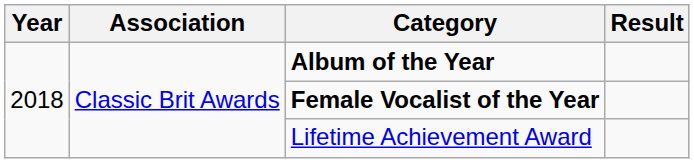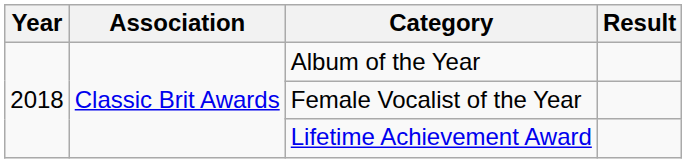(393, 61) bold -> (385, 61) normal
(445, 99) bold -> (436, 99) normal
